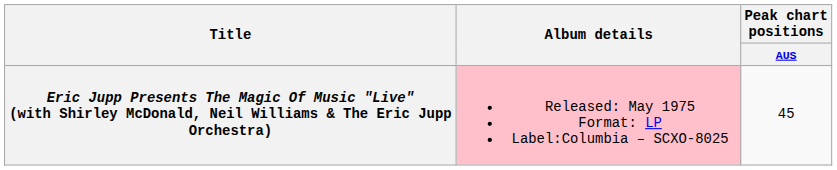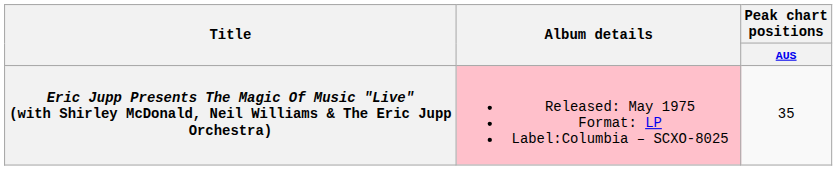(786, 115) 45 -> (786, 115) 35
